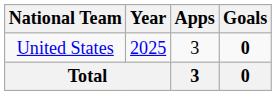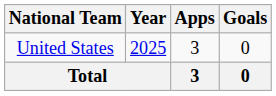(245, 47) bold -> (245, 47) normal
